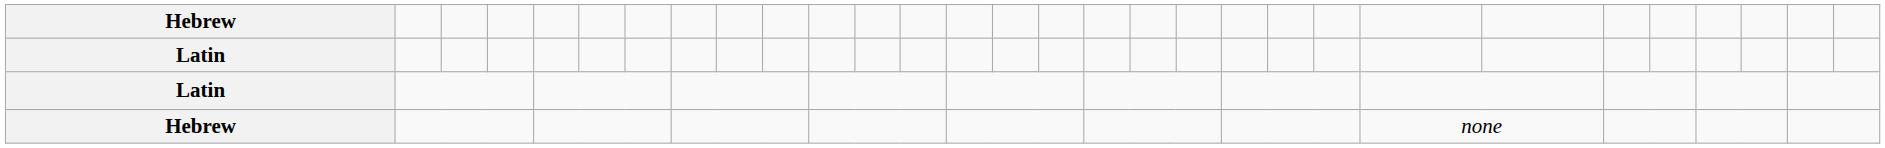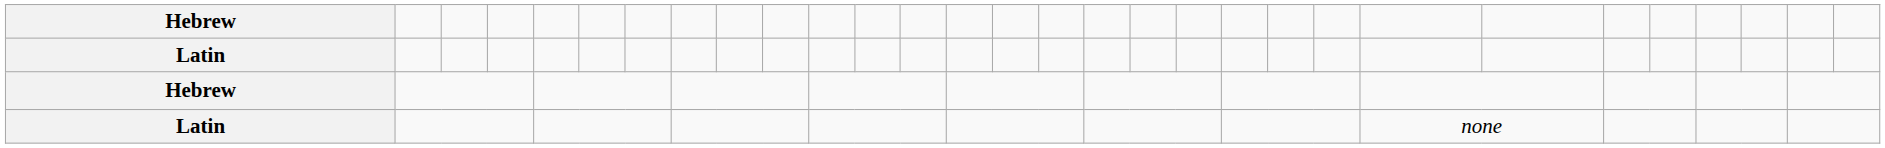(201, 90) Latin -> (201, 90) Hebrew
(201, 126) Hebrew -> (201, 126) Latin
